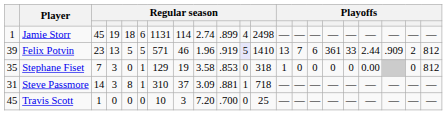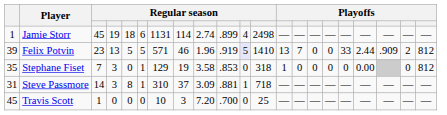(315, 51) 6 -> (315, 51) 0
(333, 51) 361 -> (330, 51) 0
